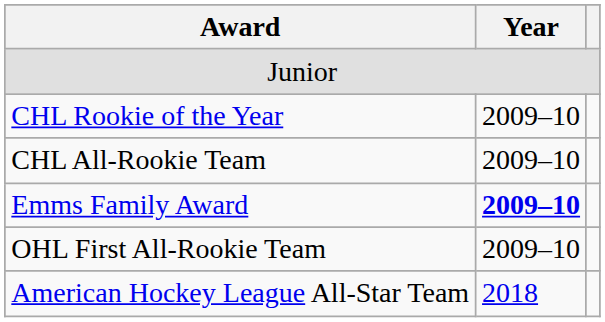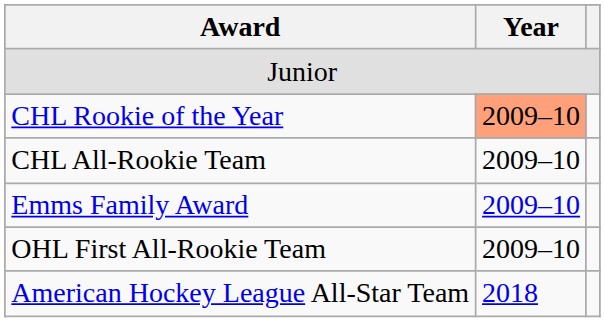(531, 115) no background -> (531, 115) lightsalmon background
(531, 204) bold -> (531, 204) normal
